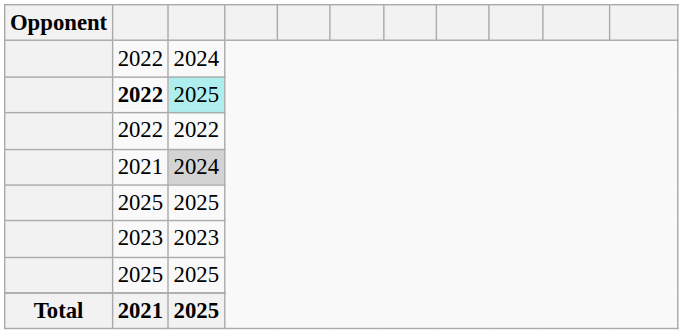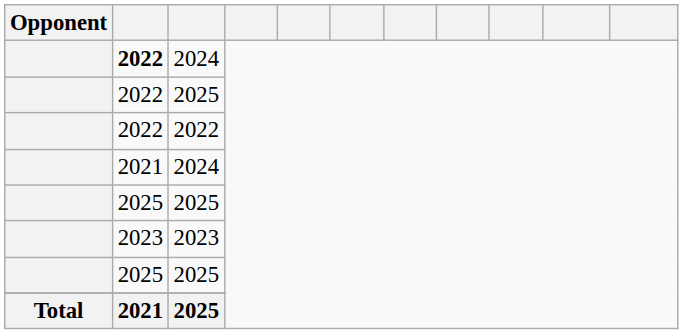(140, 58) normal -> (140, 58) bold
(140, 94) bold -> (140, 94) normal
(196, 94) paleturquoise background -> (196, 94) no background
(196, 166) lightgrey background -> (196, 166) no background
